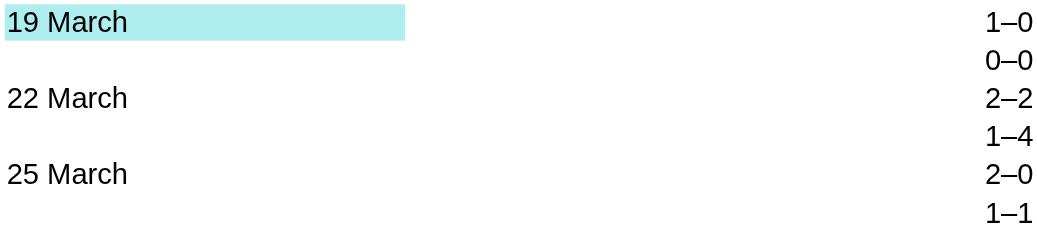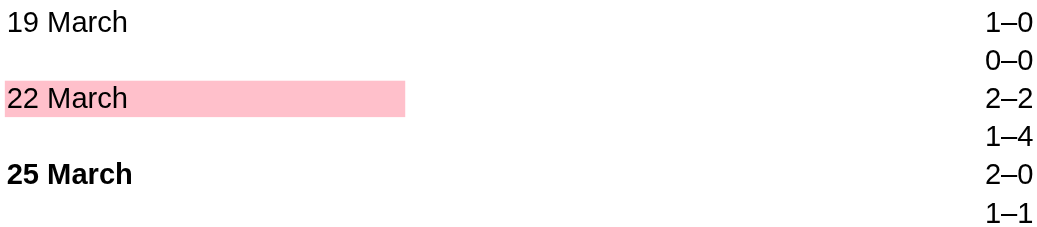(67, 22) paleturquoise background -> (67, 22) no background
(67, 98) no background -> (67, 98) pink background
(67, 174) normal -> (70, 174) bold
